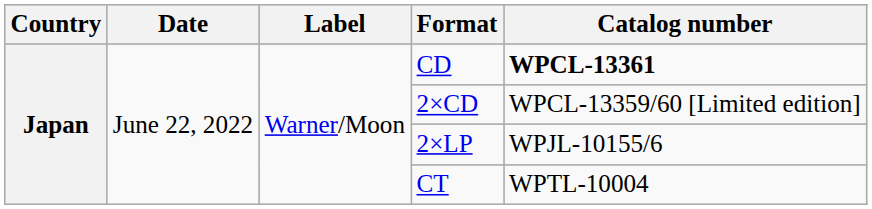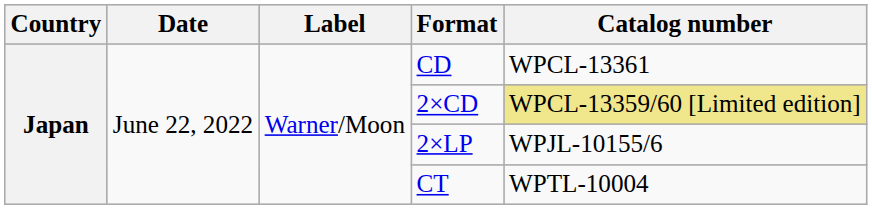(582, 64) bold -> (580, 64) normal
(685, 104) no background -> (685, 104) khaki background
